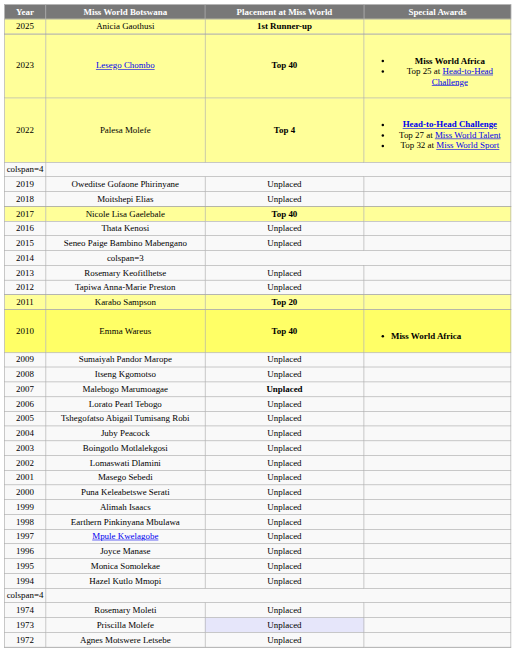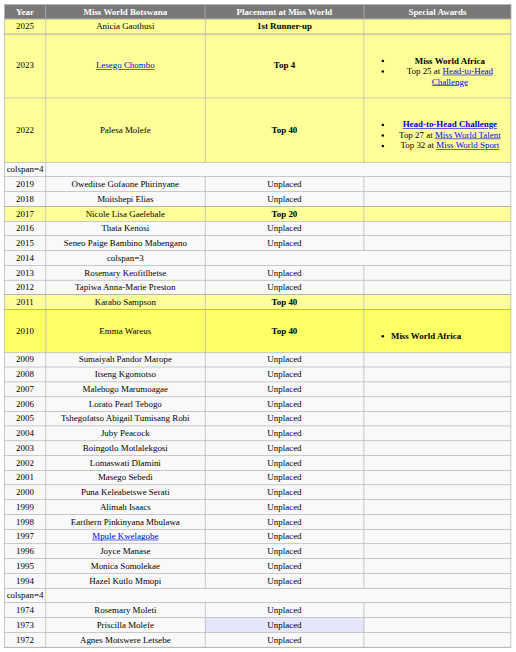(284, 66) Top 40 -> (284, 66) Top 4
(284, 130) Top 4 -> (284, 130) Top 40
(284, 214) Top 40 -> (284, 214) Top 20
(284, 302) Top 20 -> (284, 302) Top 40
(284, 389) bold -> (284, 389) normal
